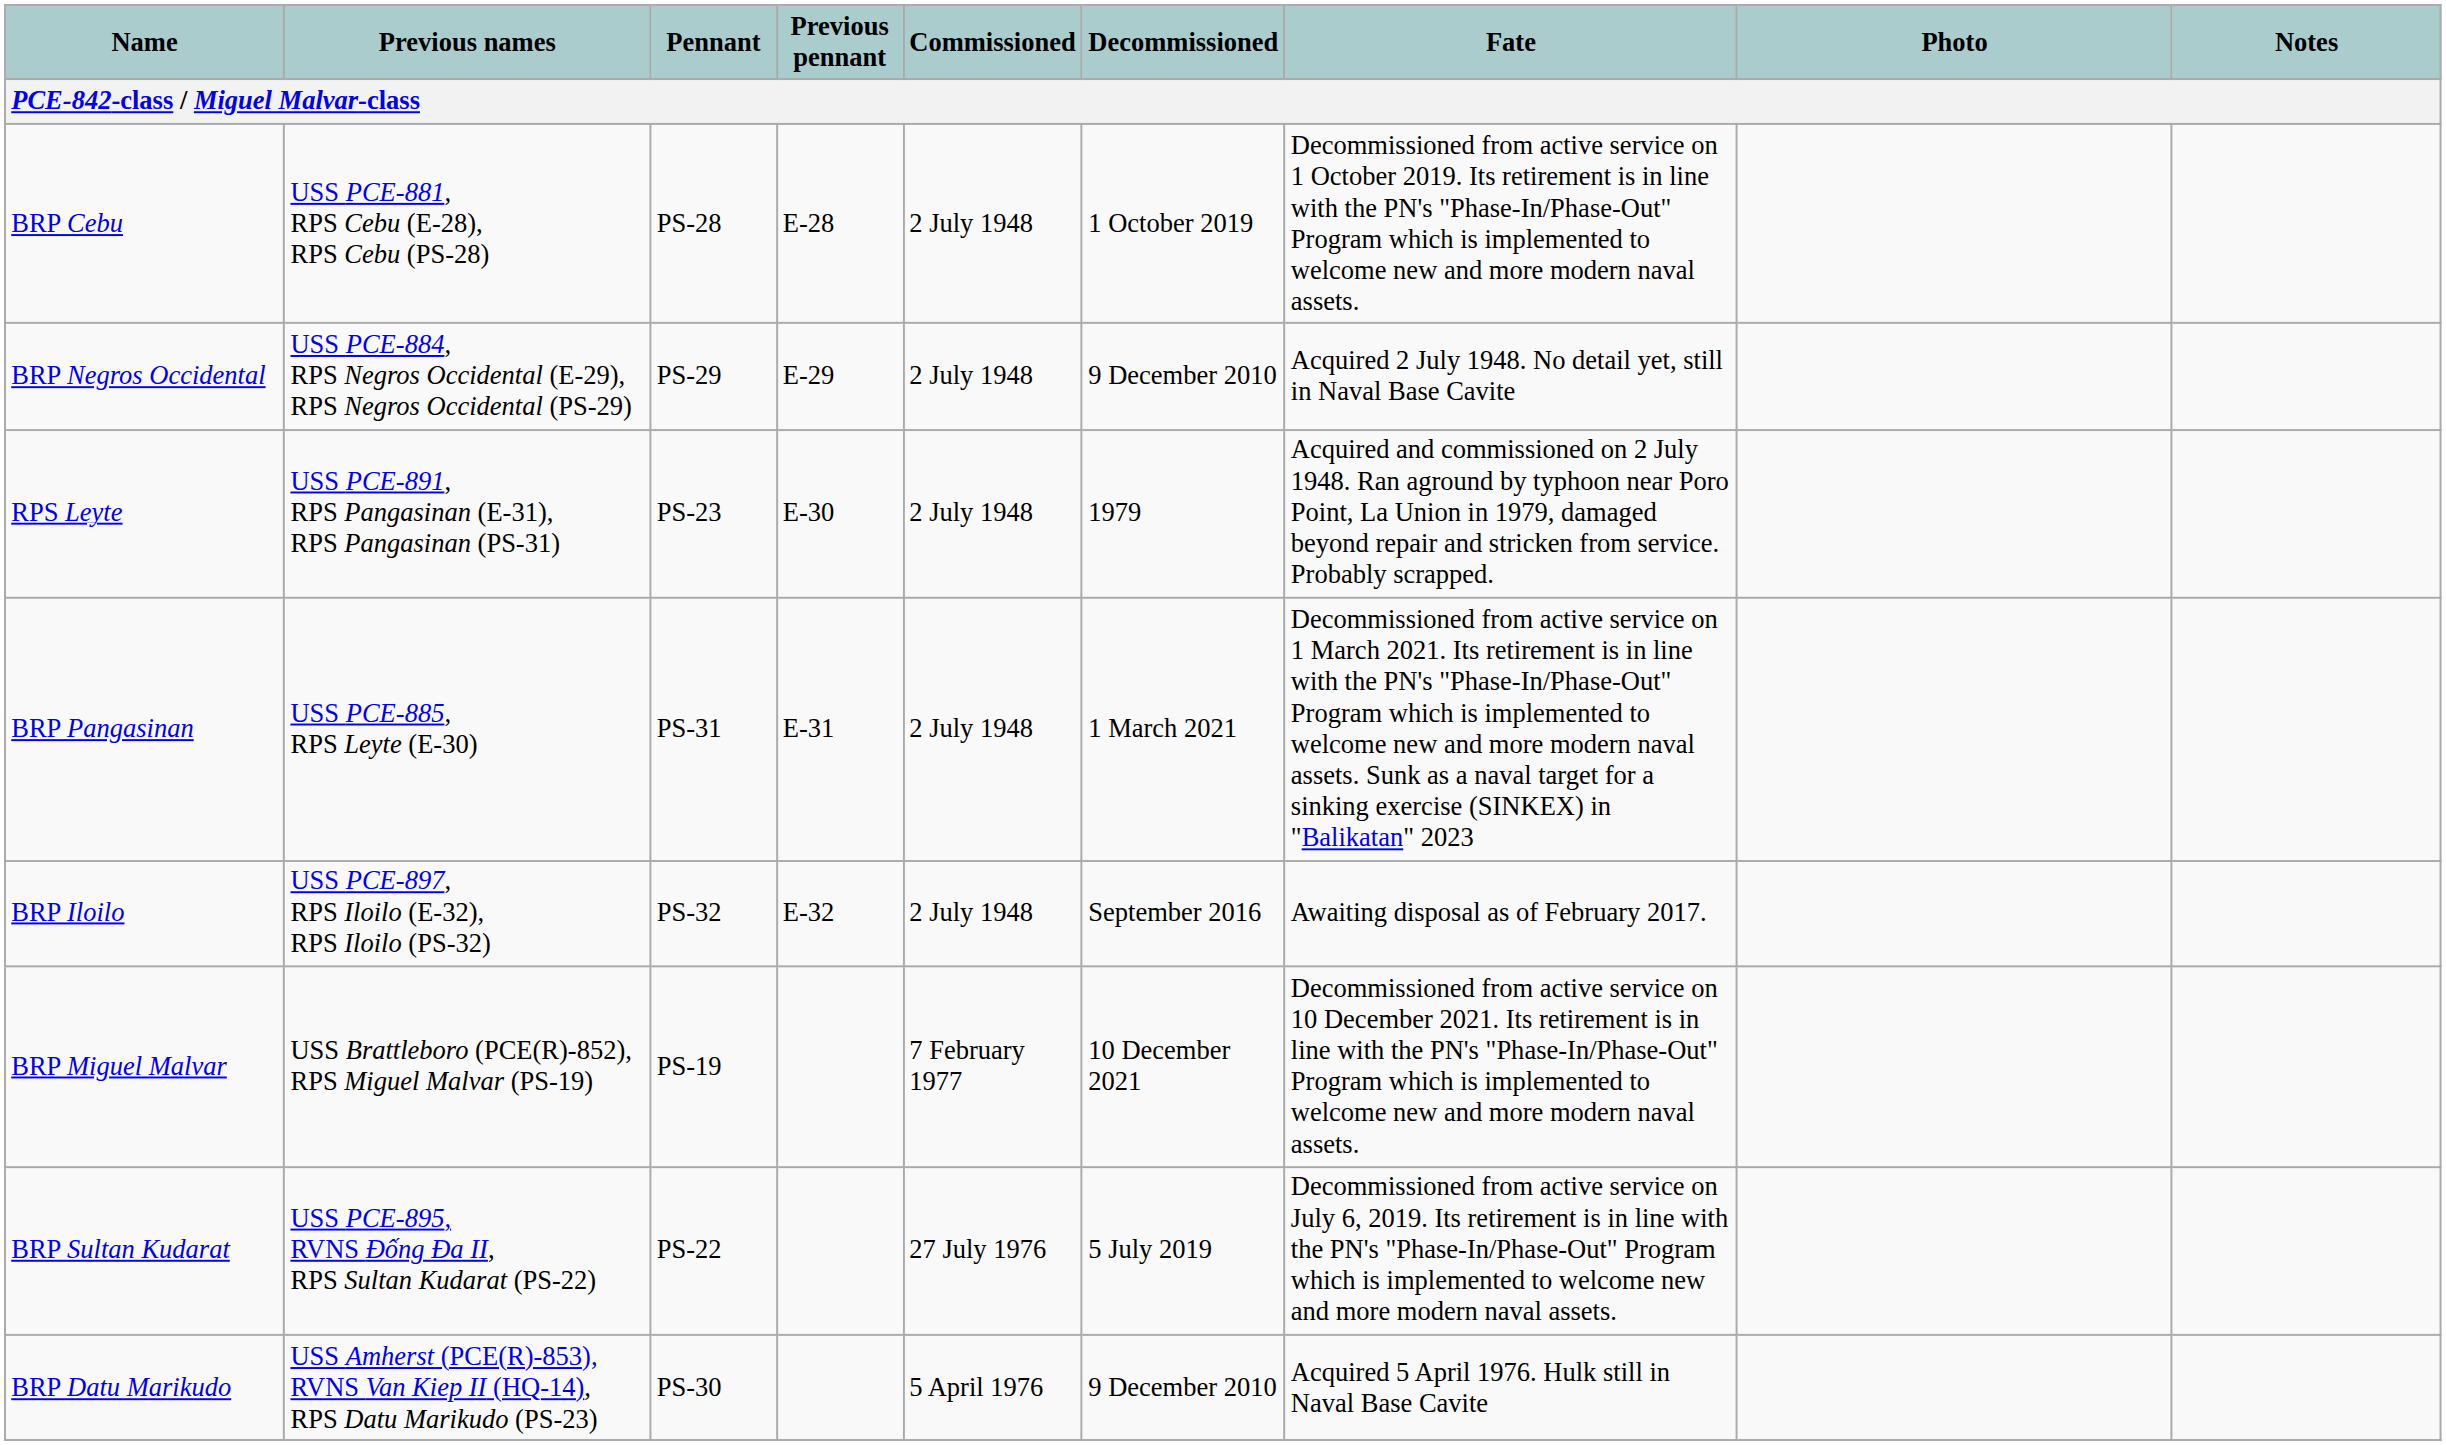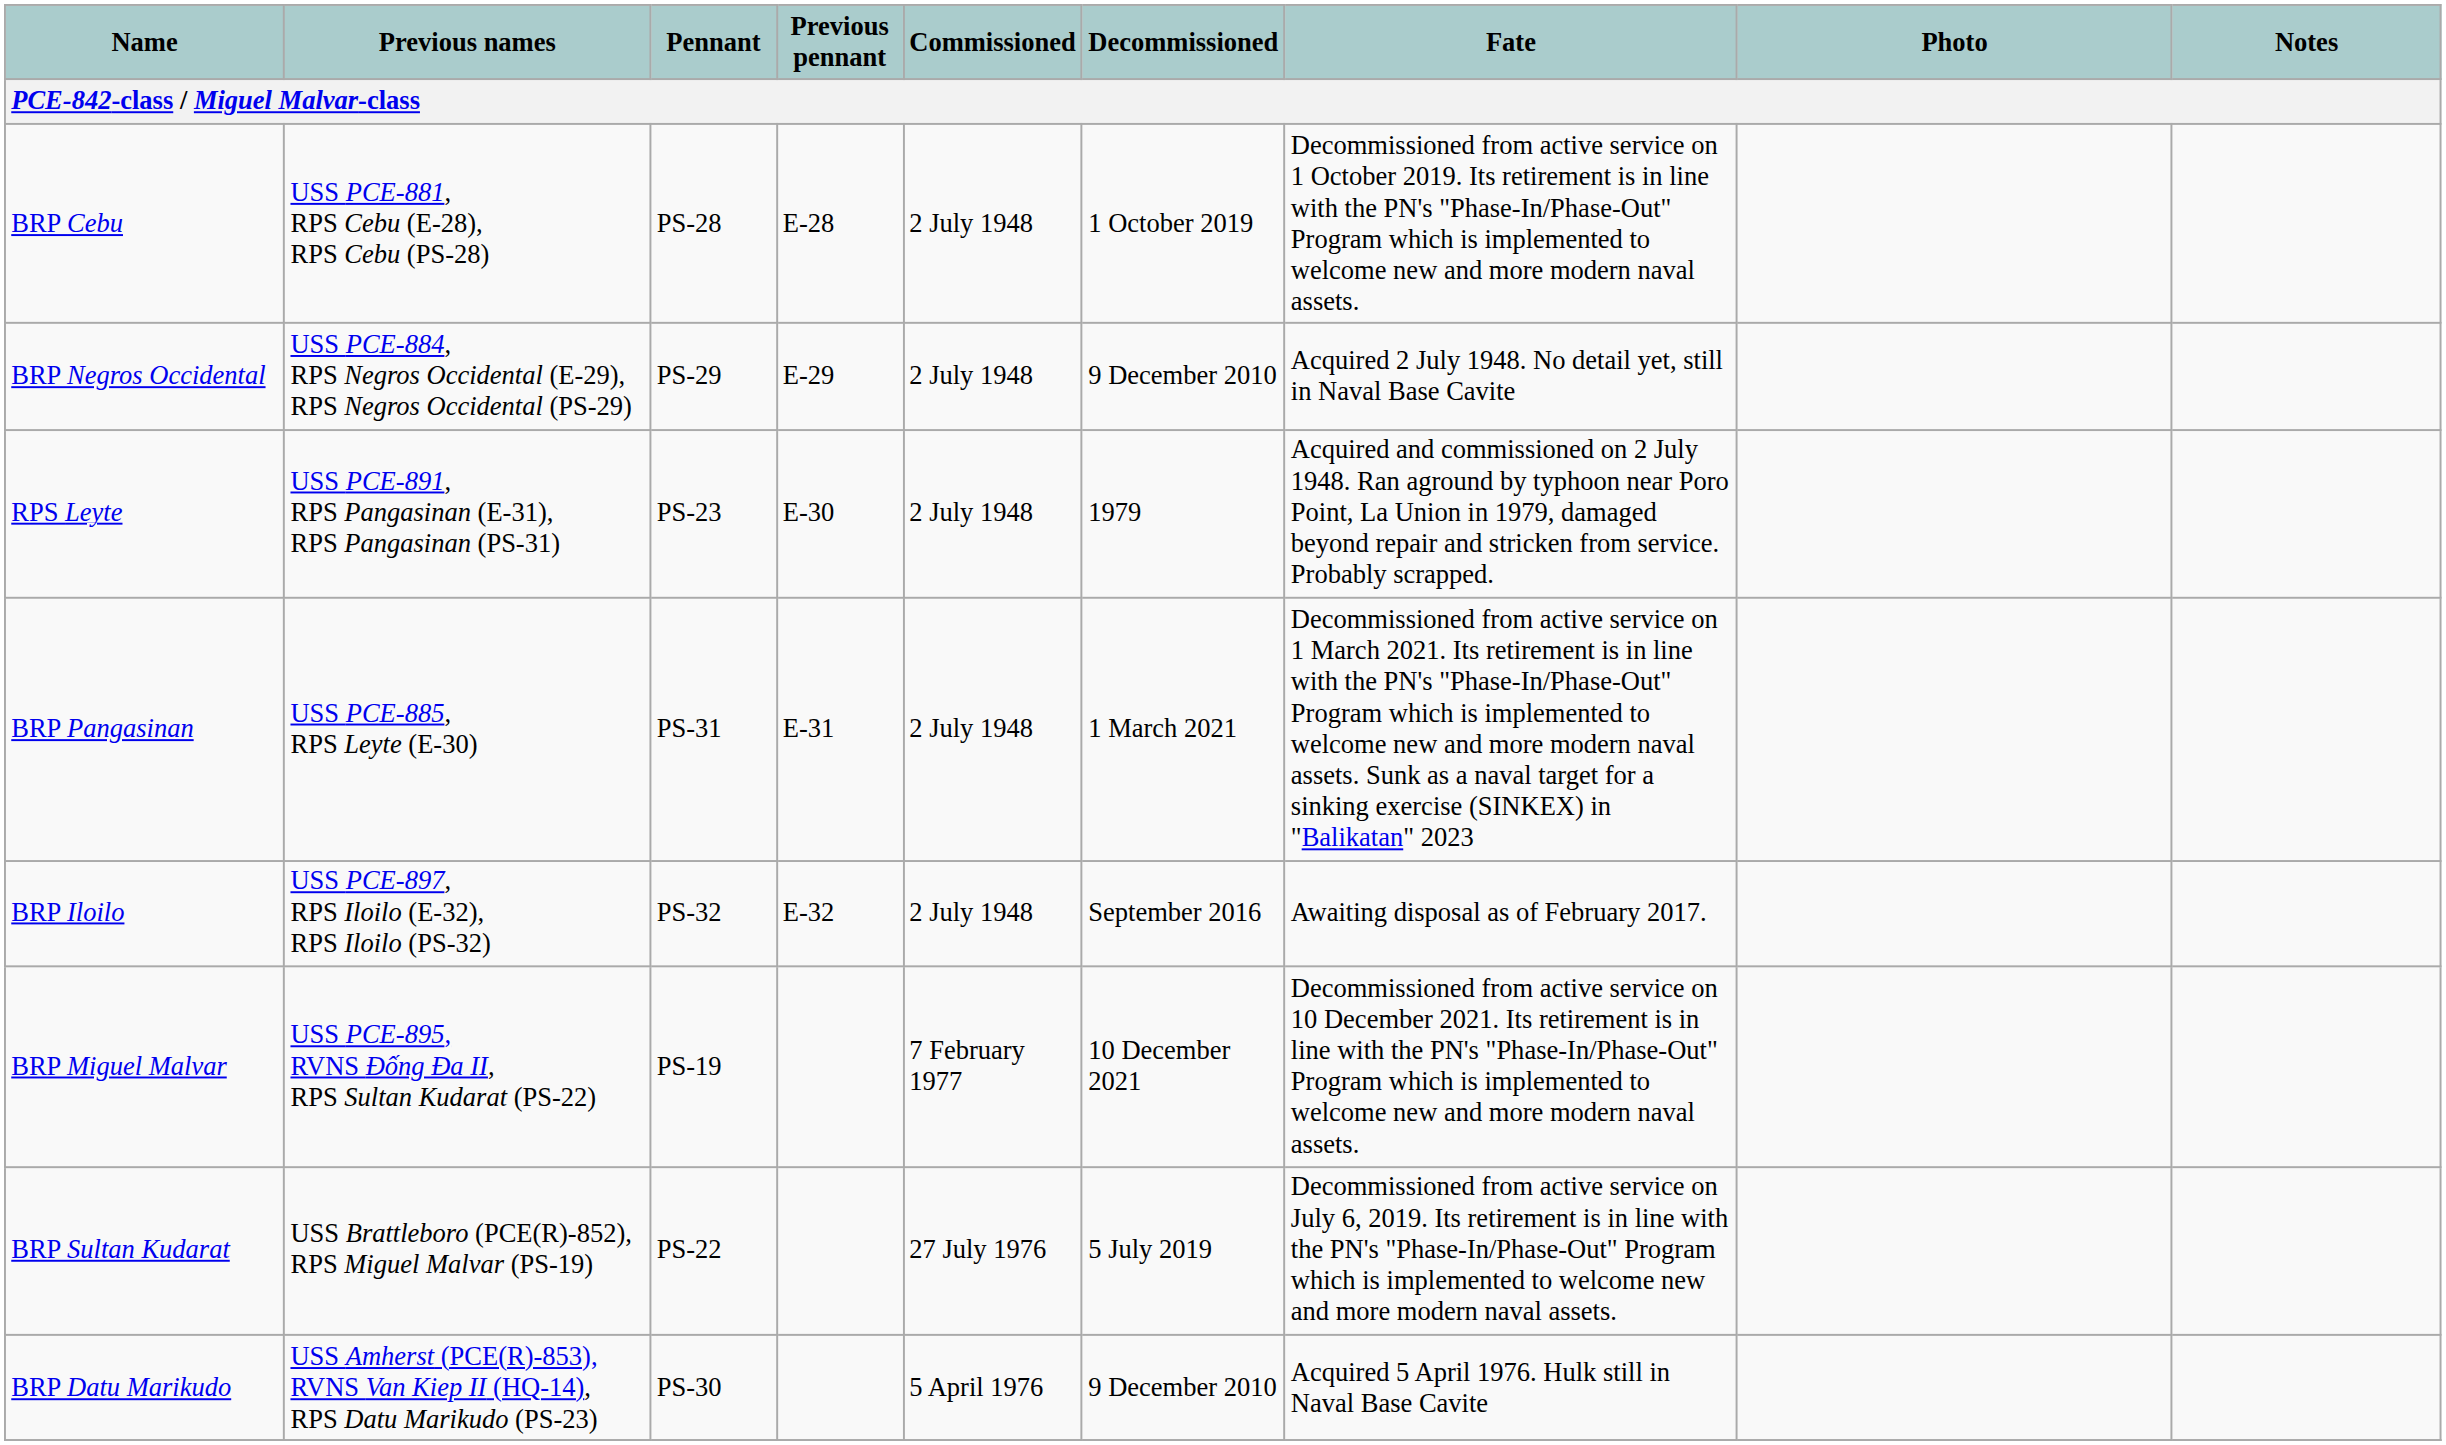(461, 1065) USS Brattleboro (PCE(R)-852), RPS Miguel Malvar (PS-19) -> (443, 1065) USS PCE-895, RVNS Đống Đa II, RPS Sultan Kudarat (PS-22)
(443, 1249) USS PCE-895, RVNS Đống Đa II, RPS Sultan Kudarat (PS-22) -> (461, 1249) USS Brattleboro (PCE(R)-852), RPS Miguel Malvar (PS-19)
